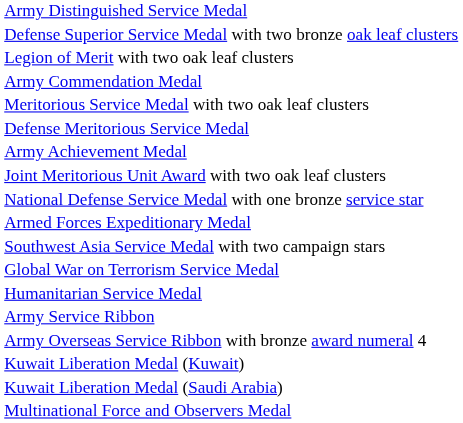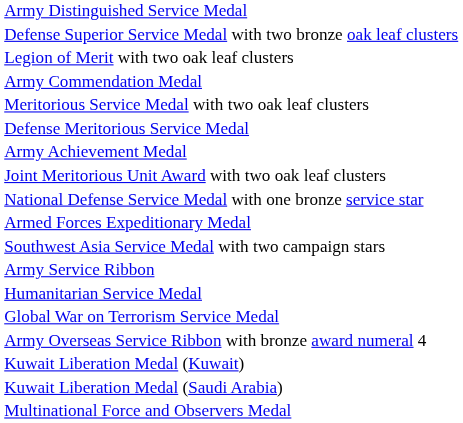(142, 269) Global War on Terrorism Service Medal -> (79, 269) Army Service Ribbon
(79, 316) Army Service Ribbon -> (142, 316) Global War on Terrorism Service Medal
